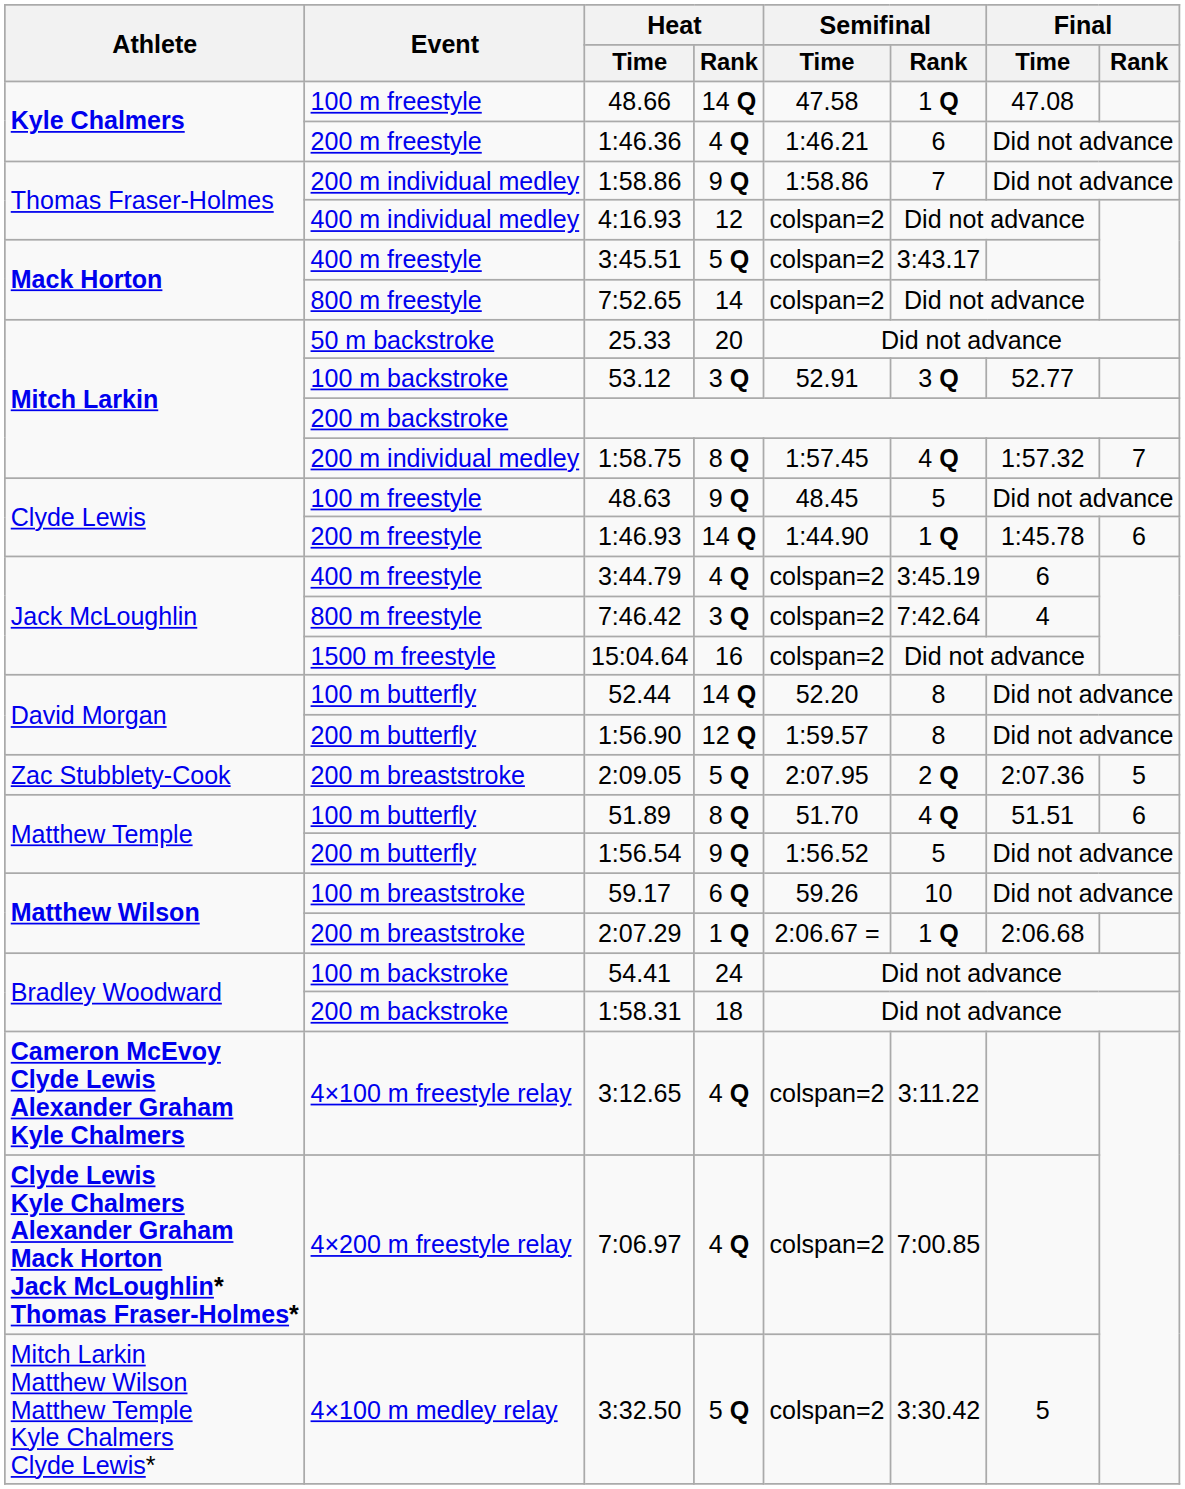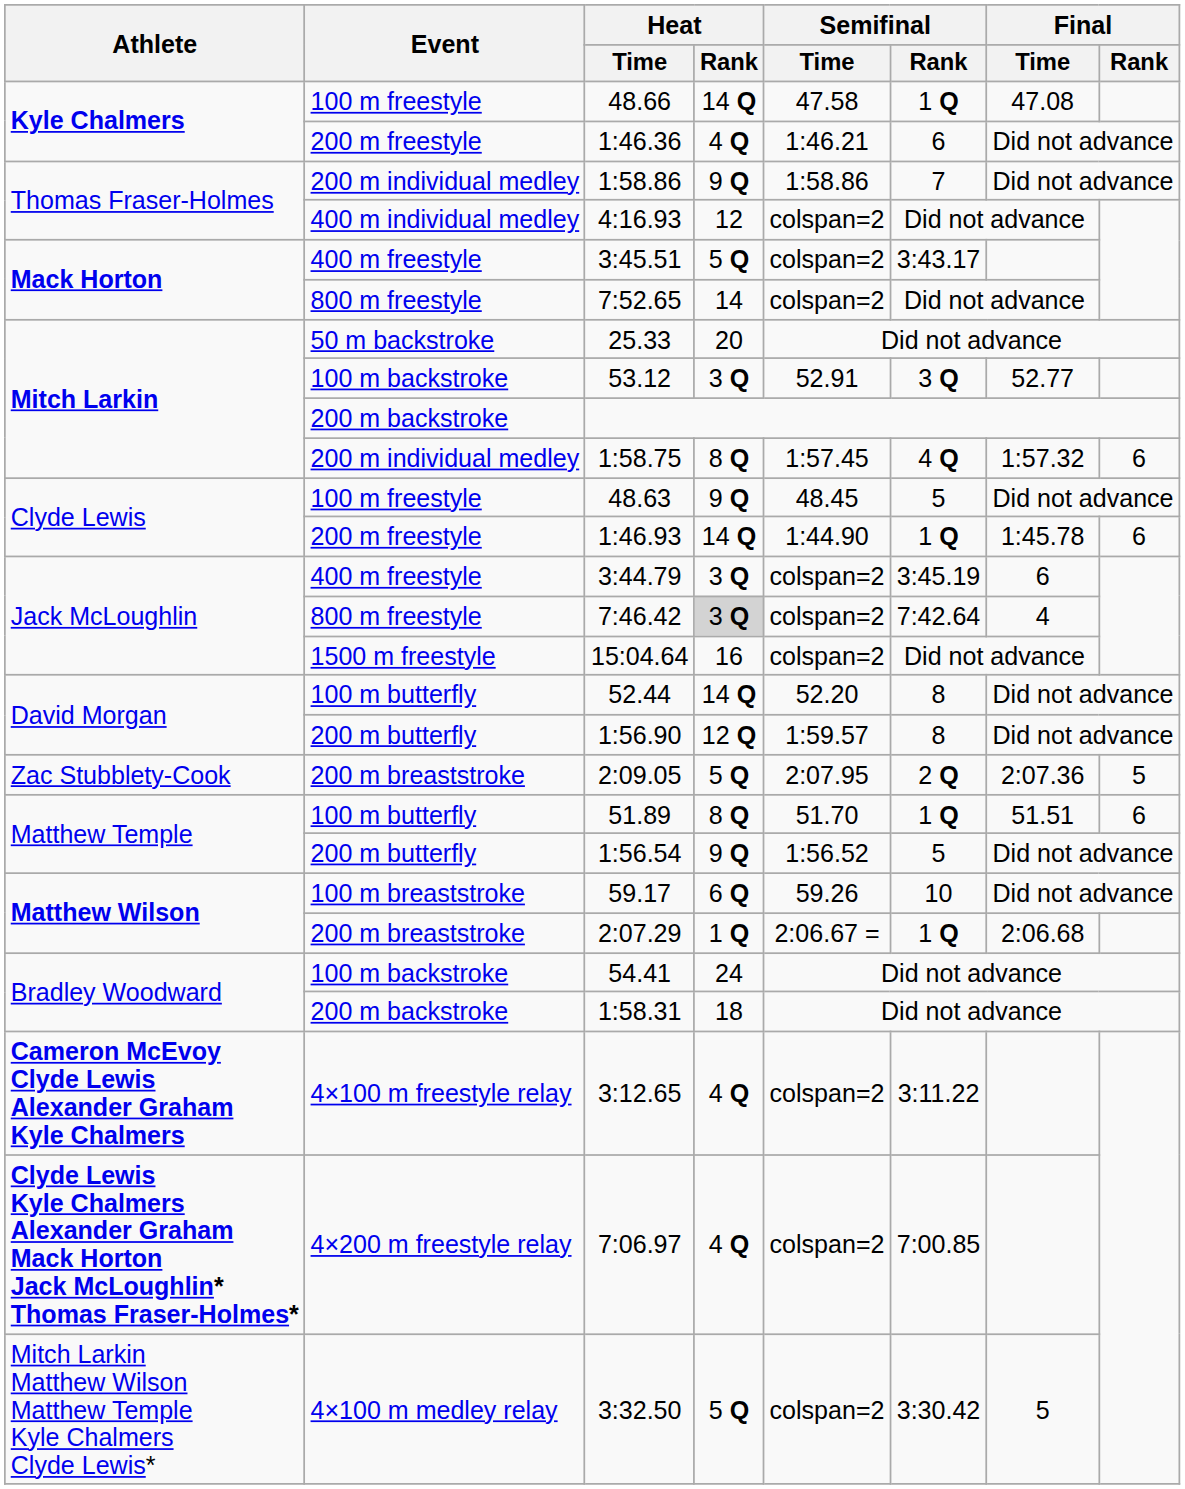(1139, 458) 7 -> (1139, 458) 6
(729, 577) 4 Q -> (729, 577) 3 Q
(729, 617) no background -> (729, 617) lightgrey background
(938, 815) 4 Q -> (938, 815) 1 Q
